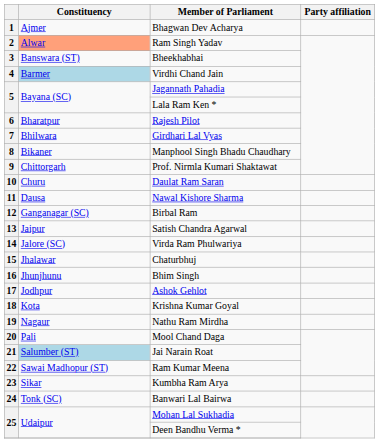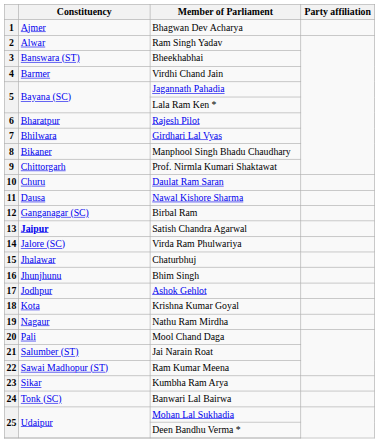(33, 43) lightsalmon background -> (33, 43) no background
(35, 74) lightblue background -> (35, 74) no background
(33, 228) normal -> (35, 228) bold
(50, 352) lightblue background -> (50, 352) no background
